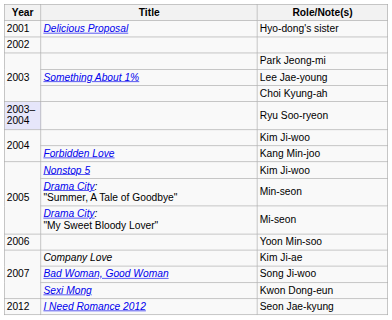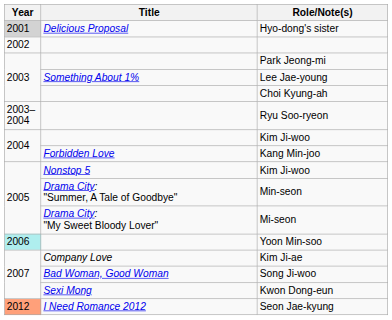(18, 28) no background -> (18, 28) lightgrey background
(21, 115) lavender background -> (21, 115) no background
(18, 242) no background -> (18, 242) paleturquoise background
(18, 307) no background -> (18, 307) lightsalmon background
